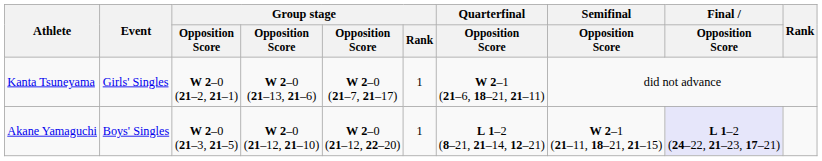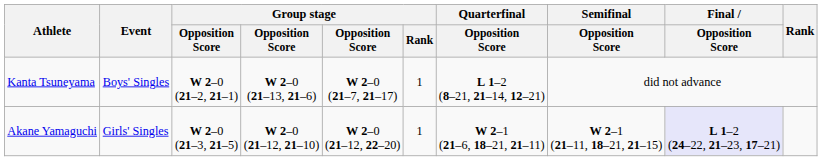(136, 82) Girls' Singles -> (136, 82) Boys' Singles
(492, 89) W 2–1 (21–6, 18–21, 21–11) -> (492, 89) L 1–2 (8–21, 21–14, 12–21)
(136, 131) Boys' Singles -> (136, 131) Girls' Singles
(492, 138) L 1–2 (8–21, 21–14, 12–21) -> (492, 138) W 2–1 (21–6, 18–21, 21–11)
